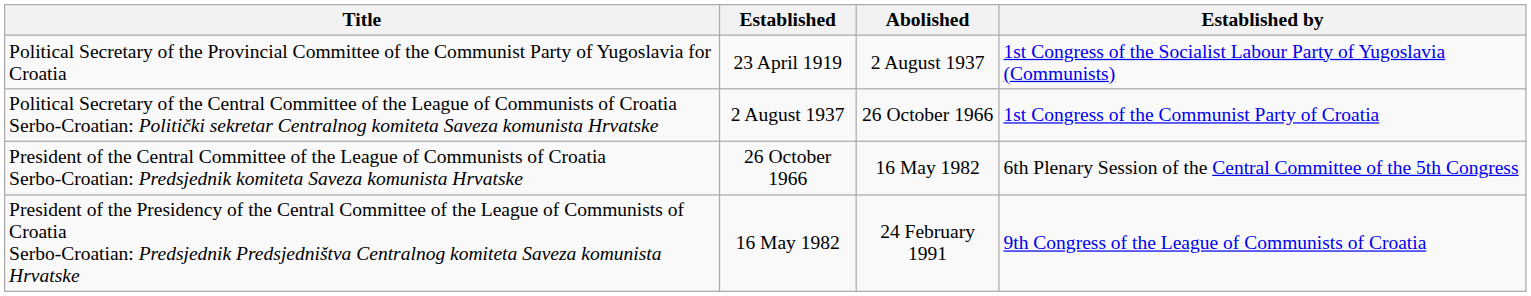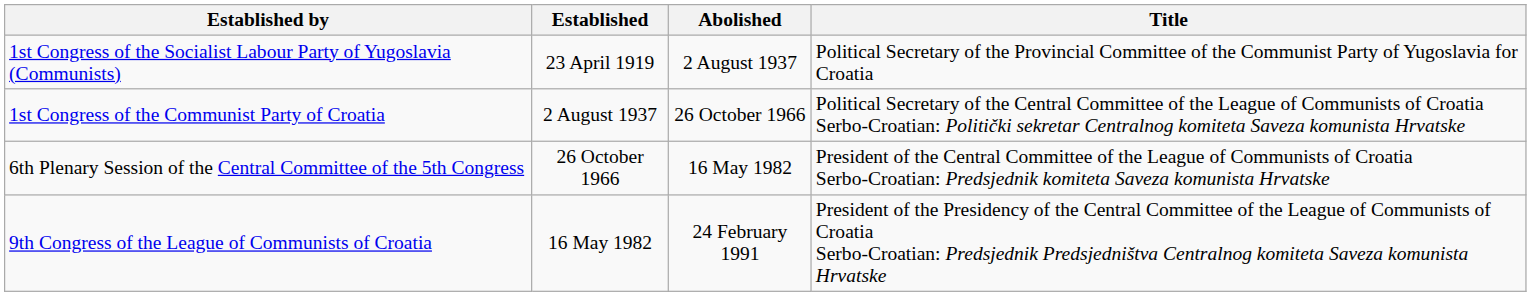columns swapped: (362, 19) <-> (1262, 19)
